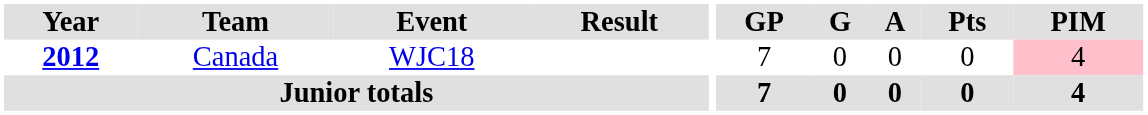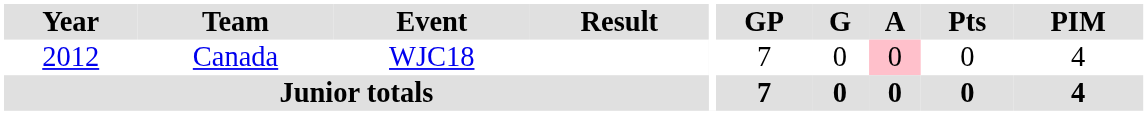(71, 57) bold -> (71, 57) normal
(895, 57) no background -> (895, 57) pink background
(1078, 57) pink background -> (1078, 57) no background
